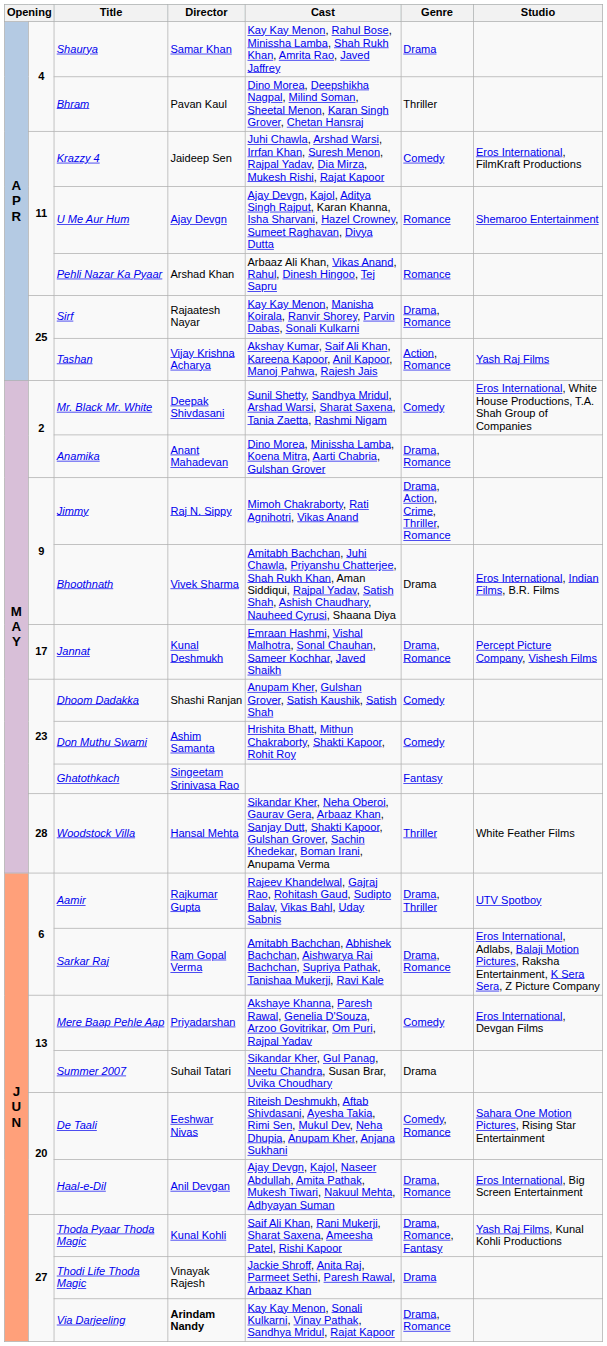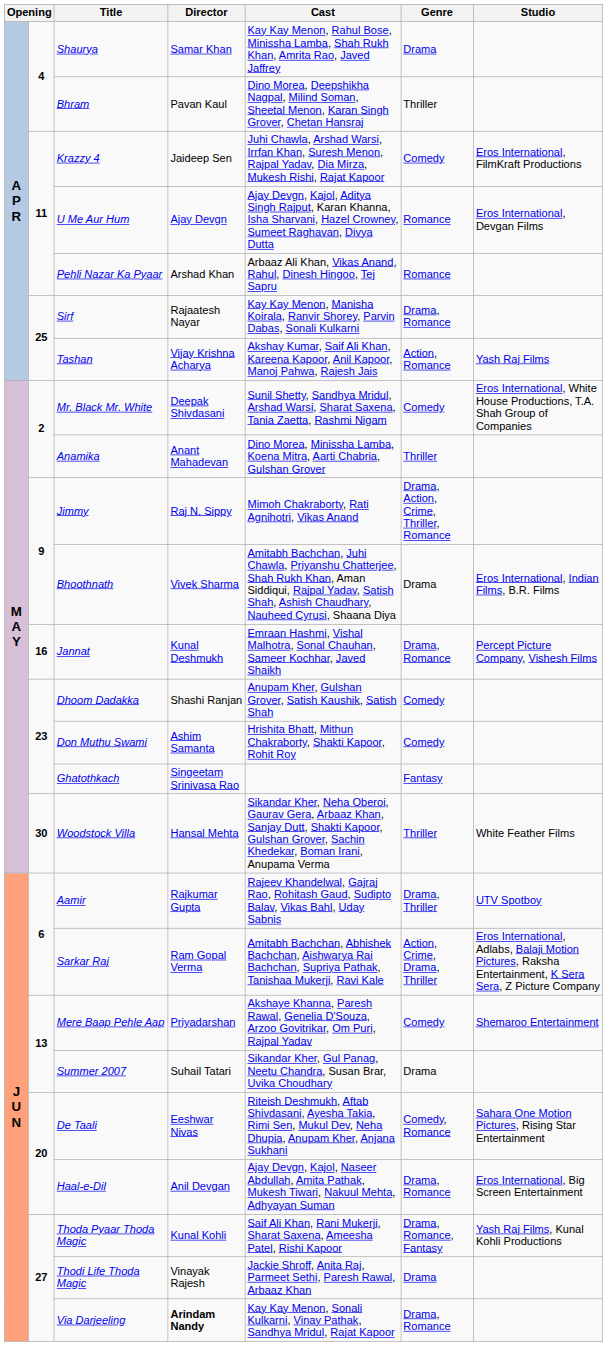(537, 219) Shemaroo Entertainment -> (521, 219) Eros International, Devgan Films
(427, 456) Drama, Romance -> (420, 456) Thriller
(41, 651) 17 -> (41, 651) 16
(41, 833) 28 -> (41, 833) 30
(427, 961) Drama, Romance -> (421, 961) Action, Crime, Drama, Thriller
(521, 1022) Eros International, Devgan Films -> (537, 1022) Shemaroo Entertainment
